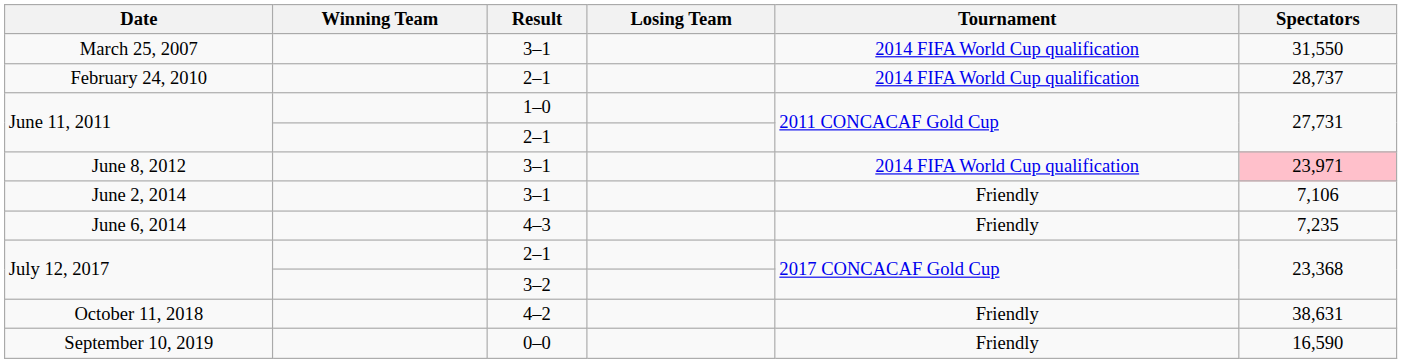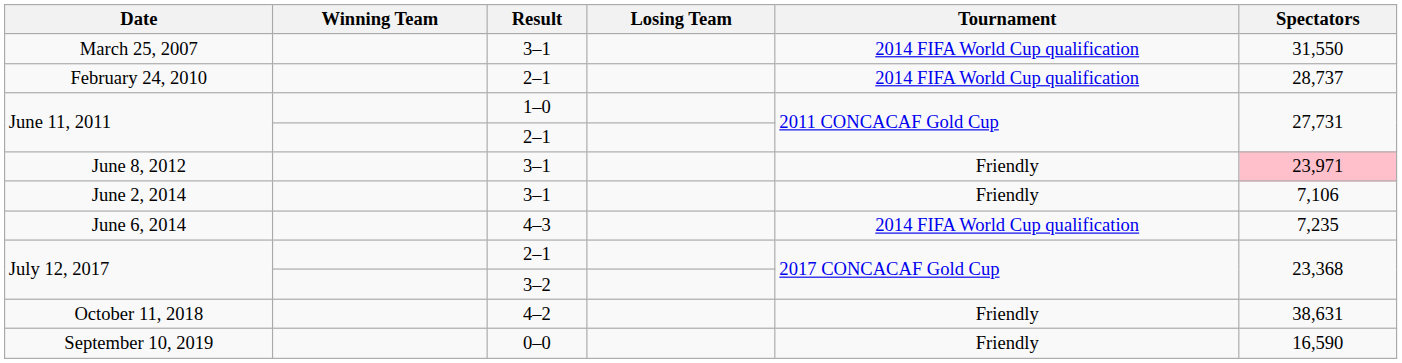(1007, 166) 2014 FIFA World Cup qualification -> (1007, 166) Friendly
(1007, 225) Friendly -> (1007, 225) 2014 FIFA World Cup qualification
